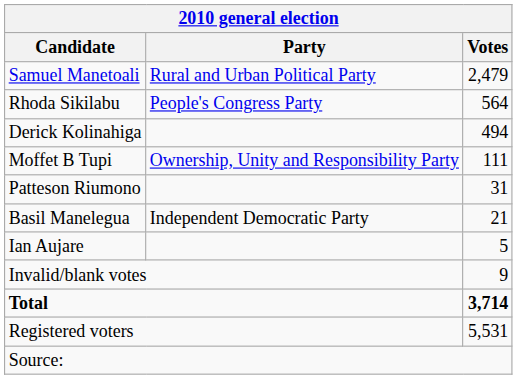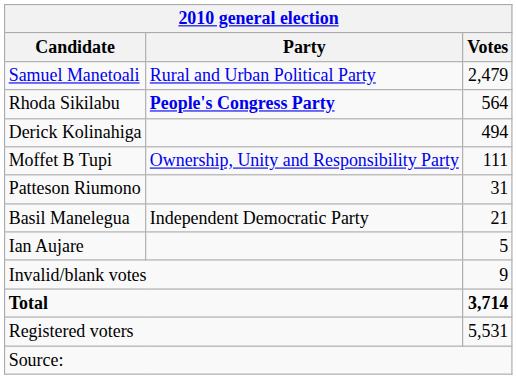(236, 103) normal -> (242, 103) bold
